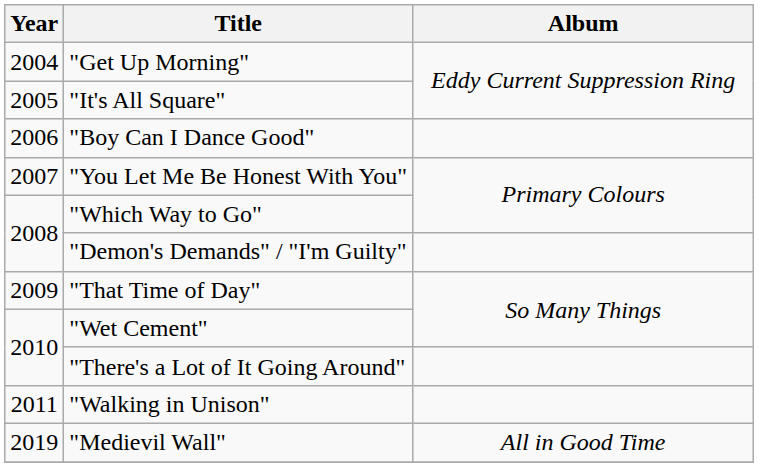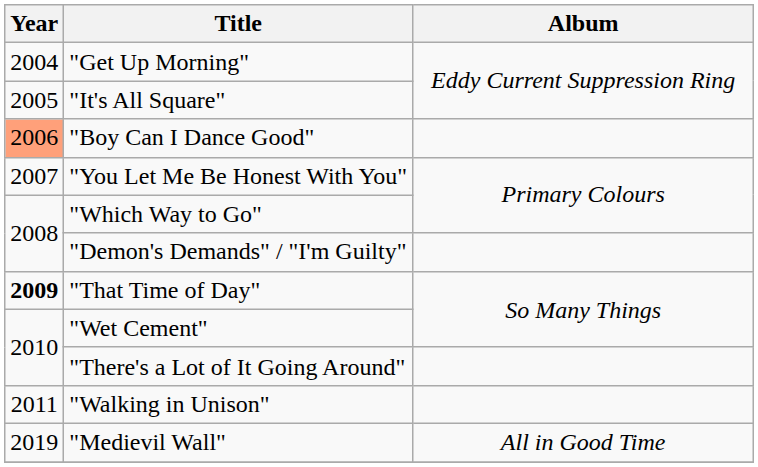(34, 137) no background -> (34, 137) lightsalmon background
(34, 289) normal -> (34, 289) bold
